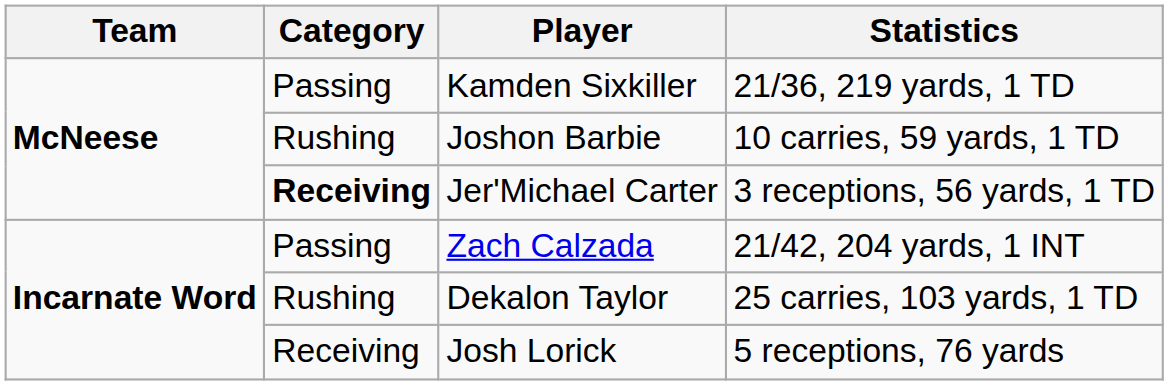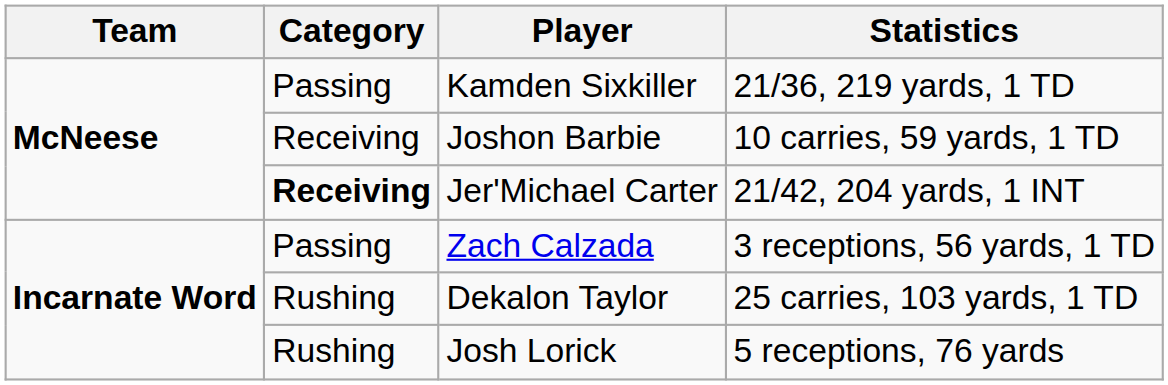(334, 138) Rushing -> (346, 138) Receiving
(944, 191) 3 receptions, 56 yards, 1 TD -> (909, 191) 21/42, 204 yards, 1 INT
(909, 244) 21/42, 204 yards, 1 INT -> (944, 244) 3 receptions, 56 yards, 1 TD
(346, 351) Receiving -> (334, 351) Rushing
